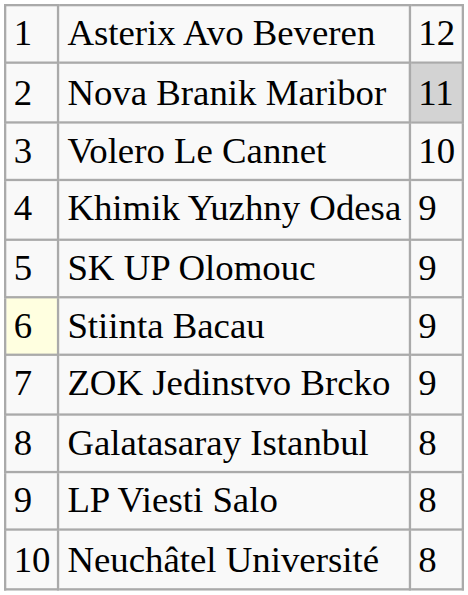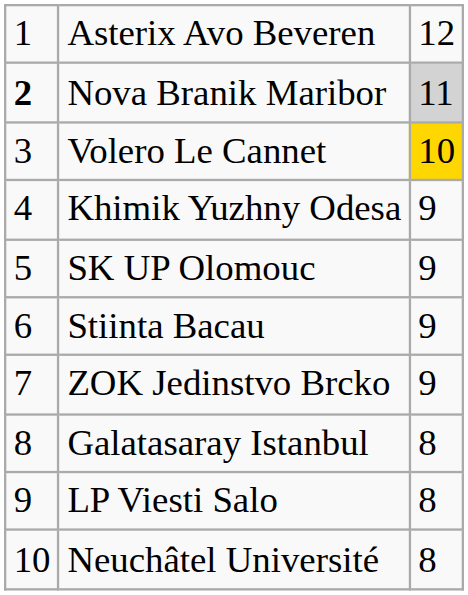(23, 92) normal -> (23, 92) bold
(437, 150) no background -> (437, 150) gold background
(23, 325) lightyellow background -> (23, 325) no background
